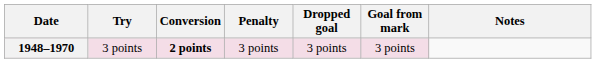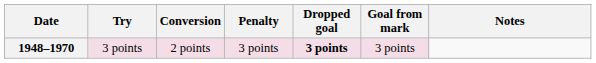(190, 48) bold -> (190, 48) normal
(327, 48) normal -> (327, 48) bold
